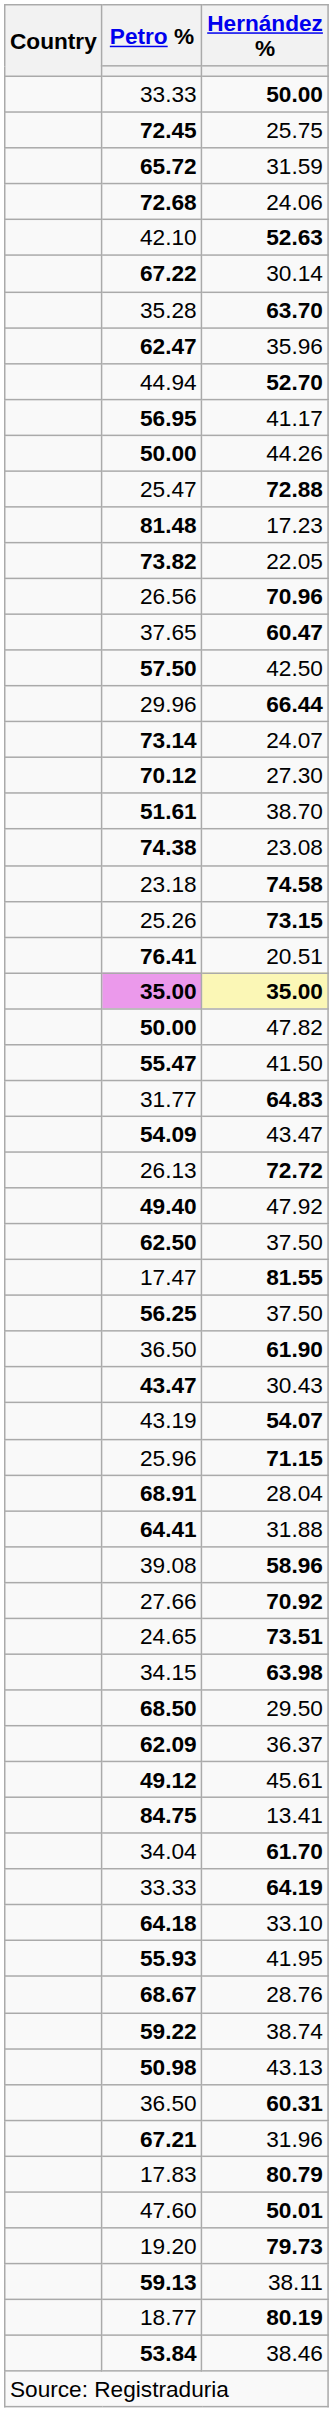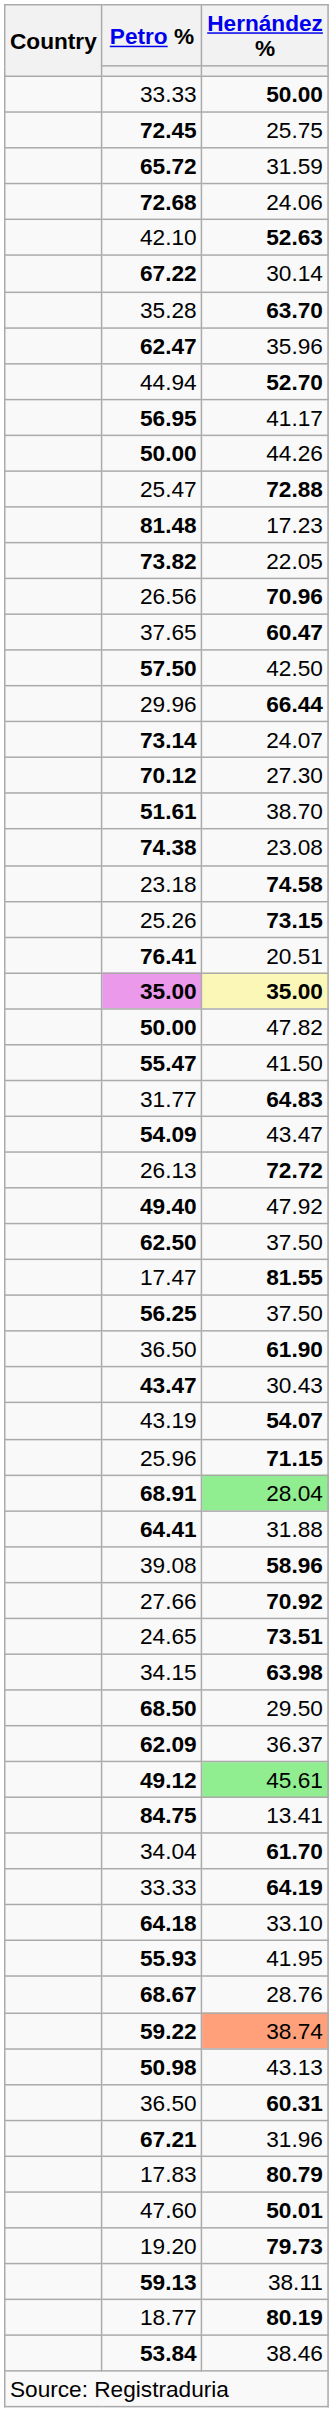(295, 1493) no background -> (295, 1493) lightgreen background
(295, 1780) no background -> (295, 1780) lightgreen background
(295, 2031) no background -> (295, 2031) lightsalmon background
